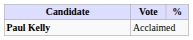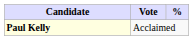(28, 27) no background -> (28, 27) lightyellow background
